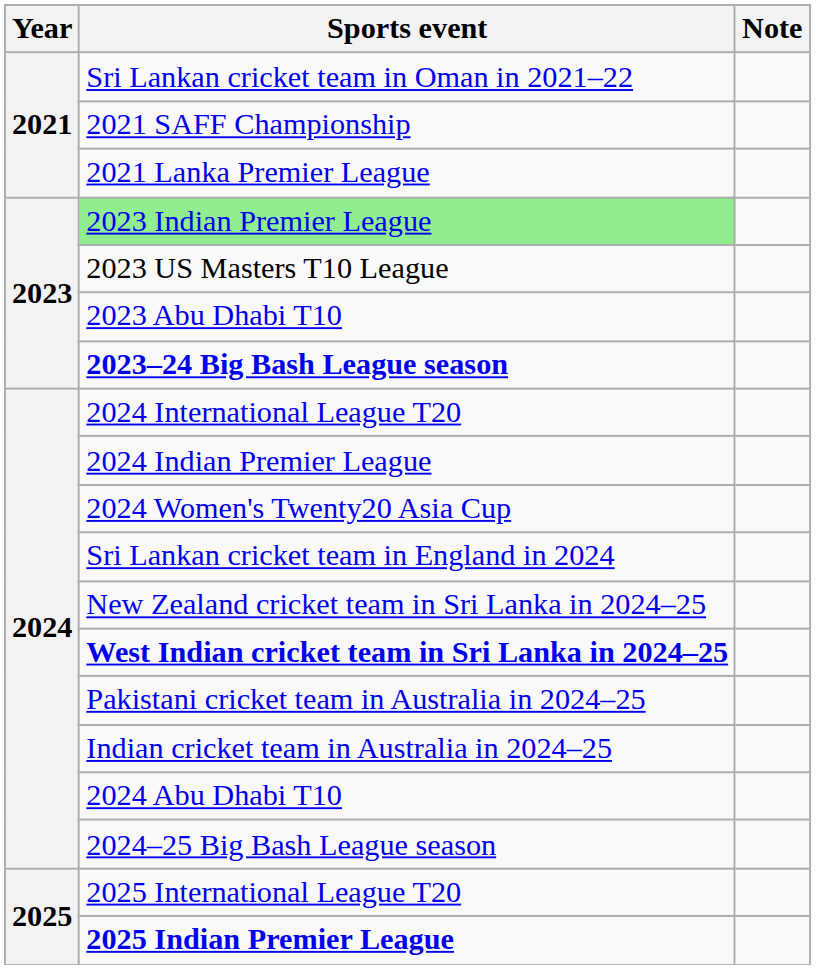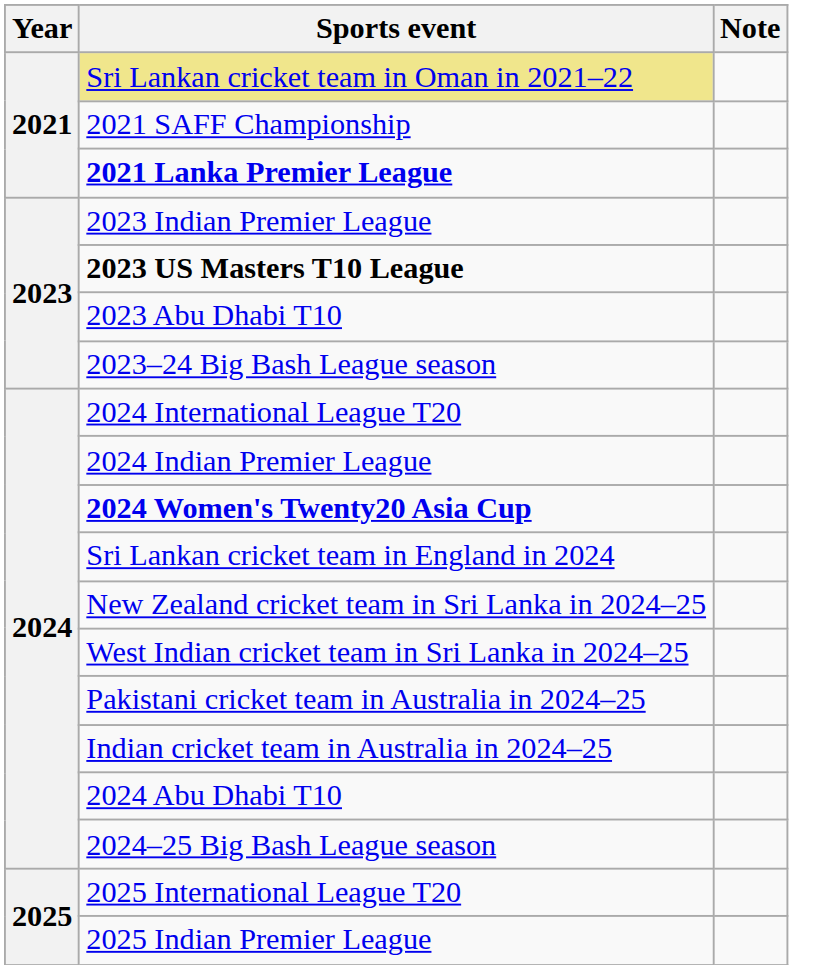(360, 76) no background -> (360, 76) khaki background
(258, 172) normal -> (269, 172) bold
(259, 220) lightgreen background -> (259, 220) no background
(267, 268) normal -> (275, 268) bold
(297, 364) bold -> (291, 364) normal
(299, 508) normal -> (309, 508) bold
(407, 651) bold -> (387, 651) normal
(270, 939) bold -> (259, 939) normal
